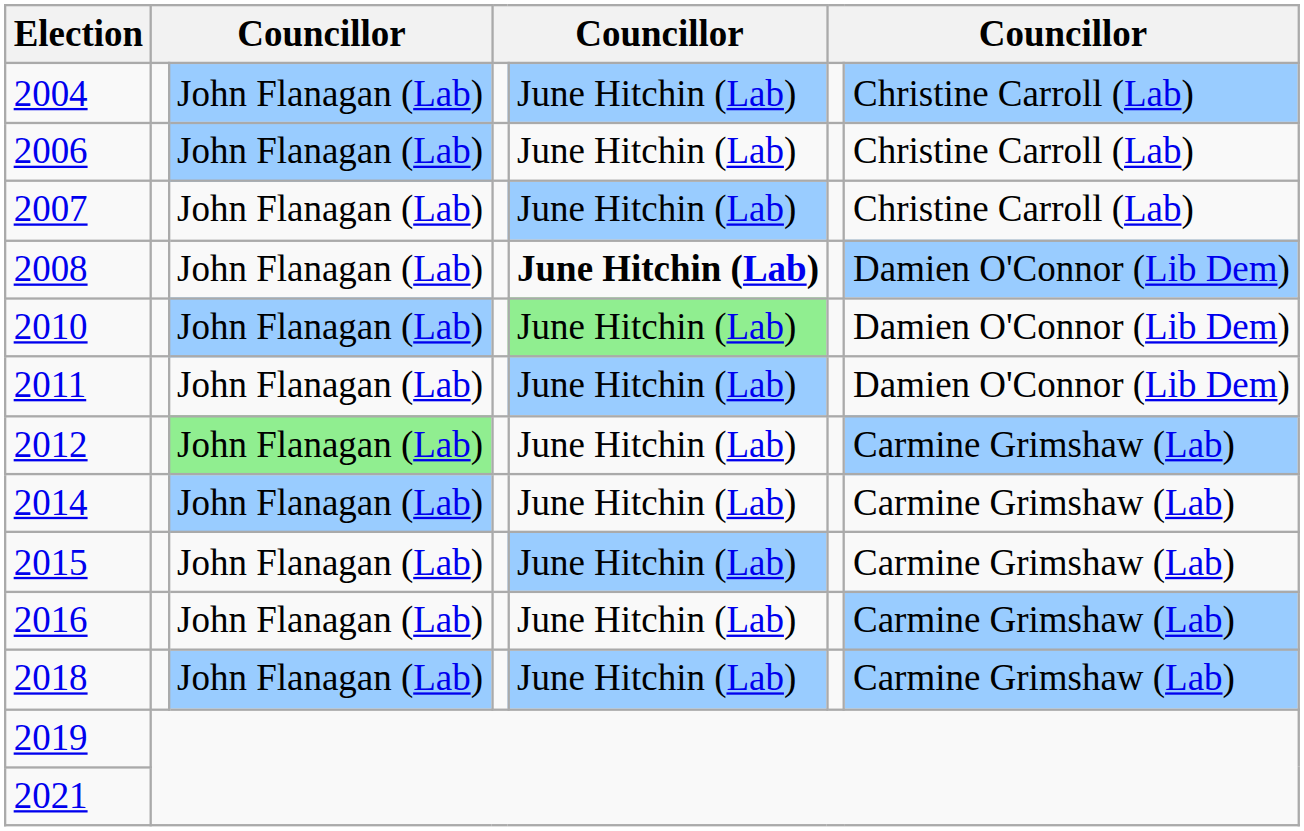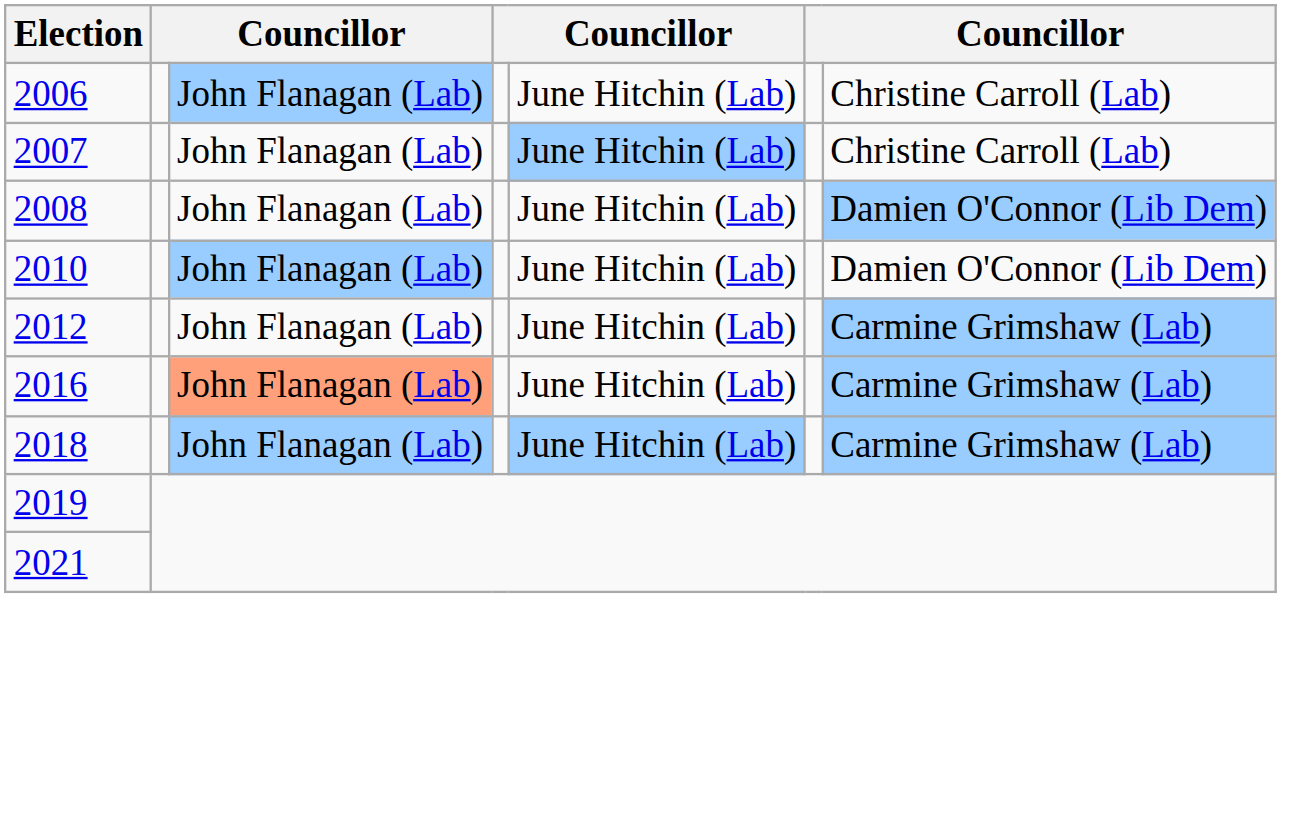- row: (51, 92)
(668, 268) bold -> (657, 209) normal
(657, 326) lightgreen background -> (657, 268) no background
- row: (50, 385)
(330, 444) lightgreen background -> (330, 326) no background
- row: (51, 502)
- row: (51, 561)
(330, 619) no background -> (330, 385) lightsalmon background
